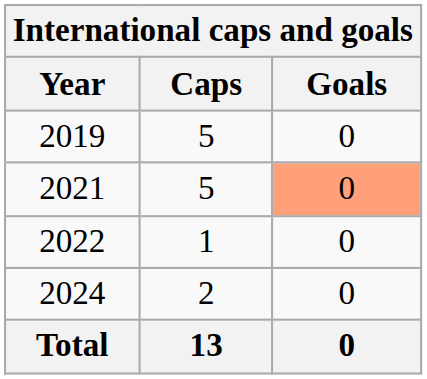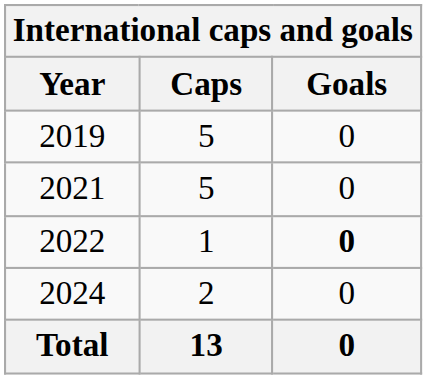(347, 188) lightsalmon background -> (347, 188) no background
(347, 240) normal -> (347, 240) bold
